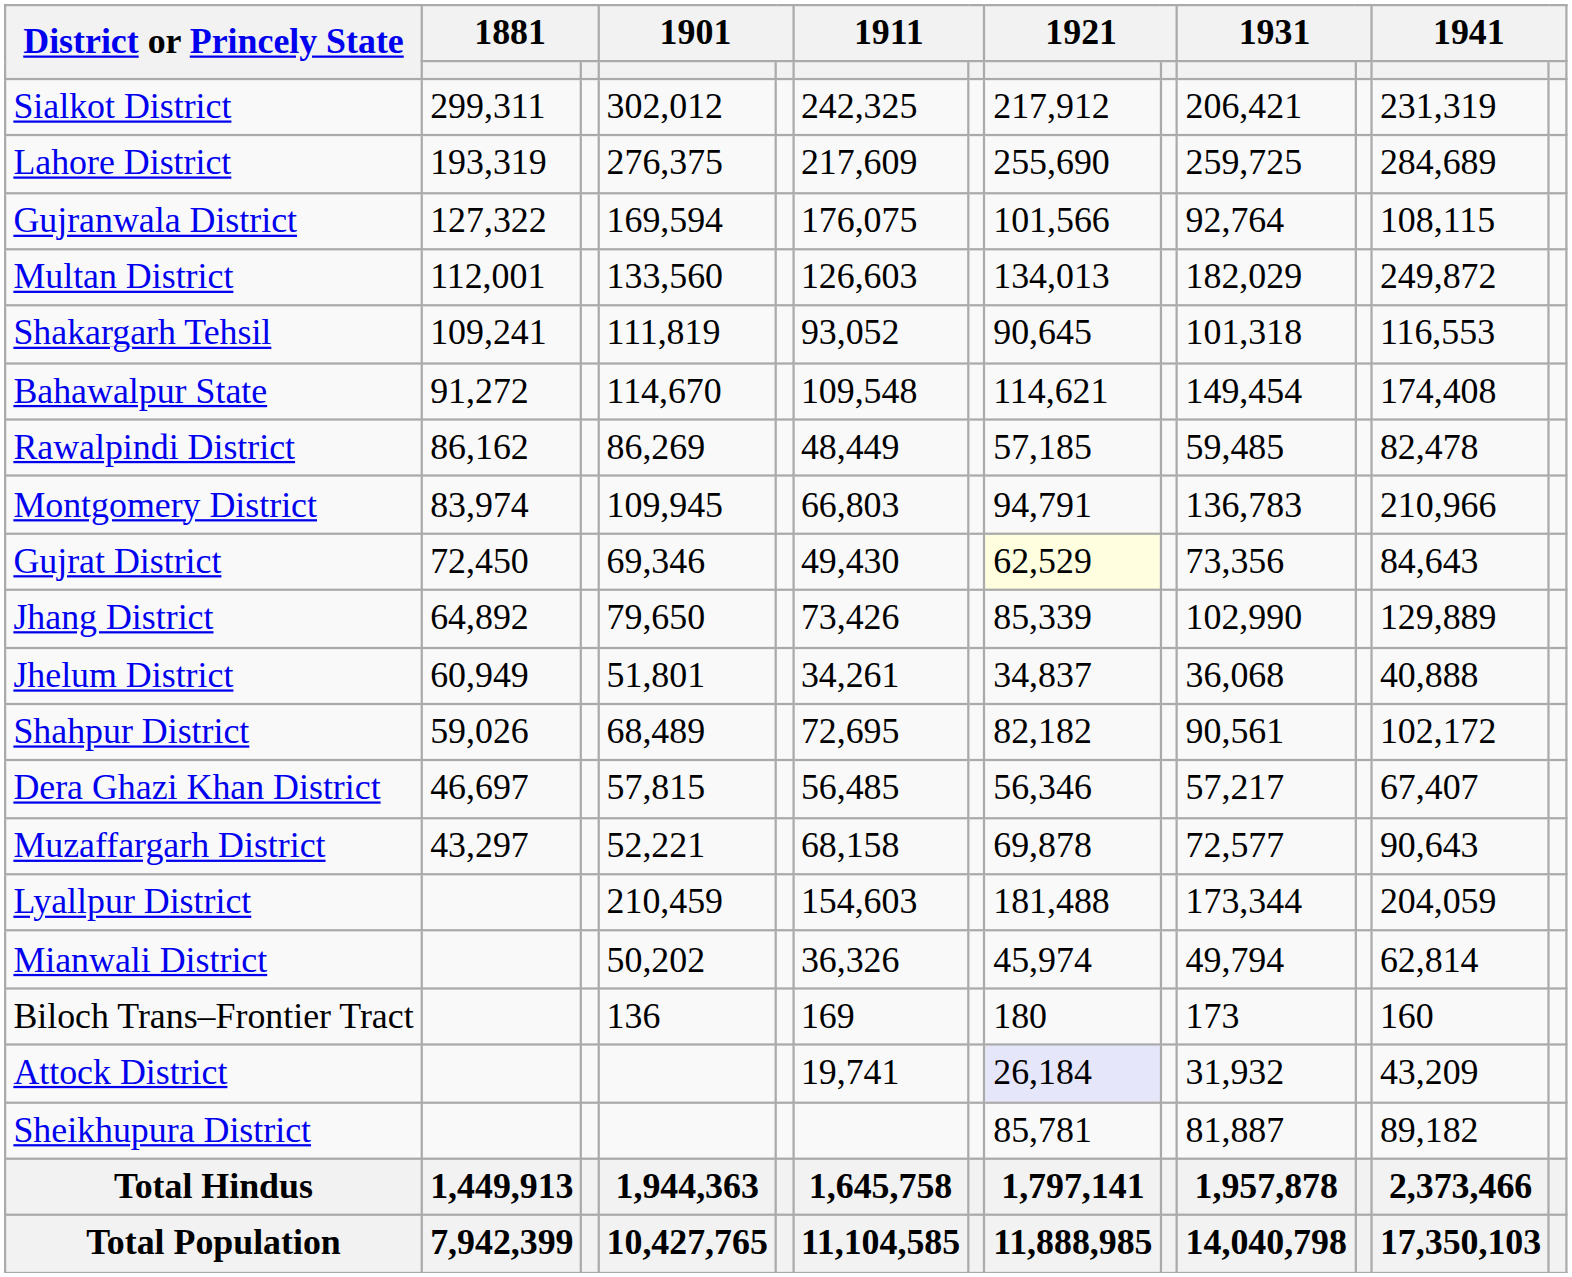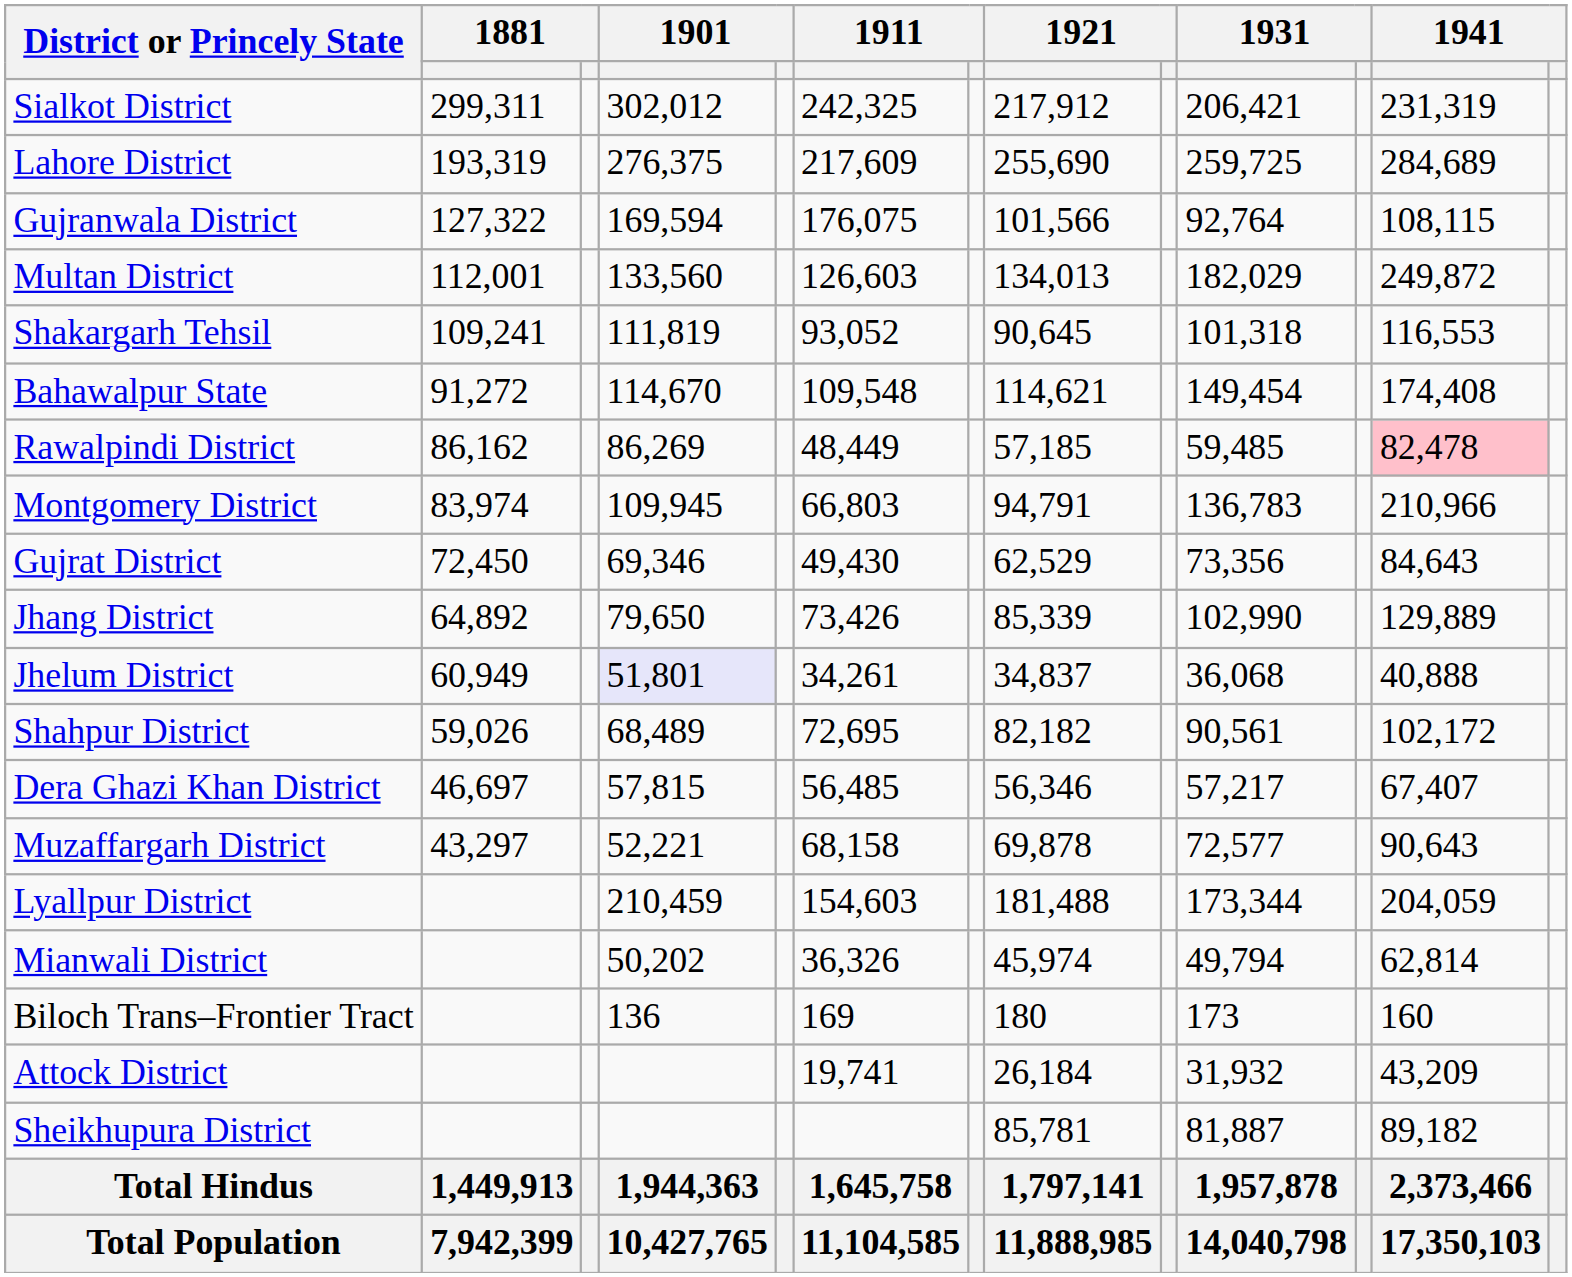(1429, 447) no background -> (1429, 447) pink background
(1043, 560) lightyellow background -> (1043, 560) no background
(656, 674) no background -> (656, 674) lavender background
(1043, 1072) lavender background -> (1043, 1072) no background
